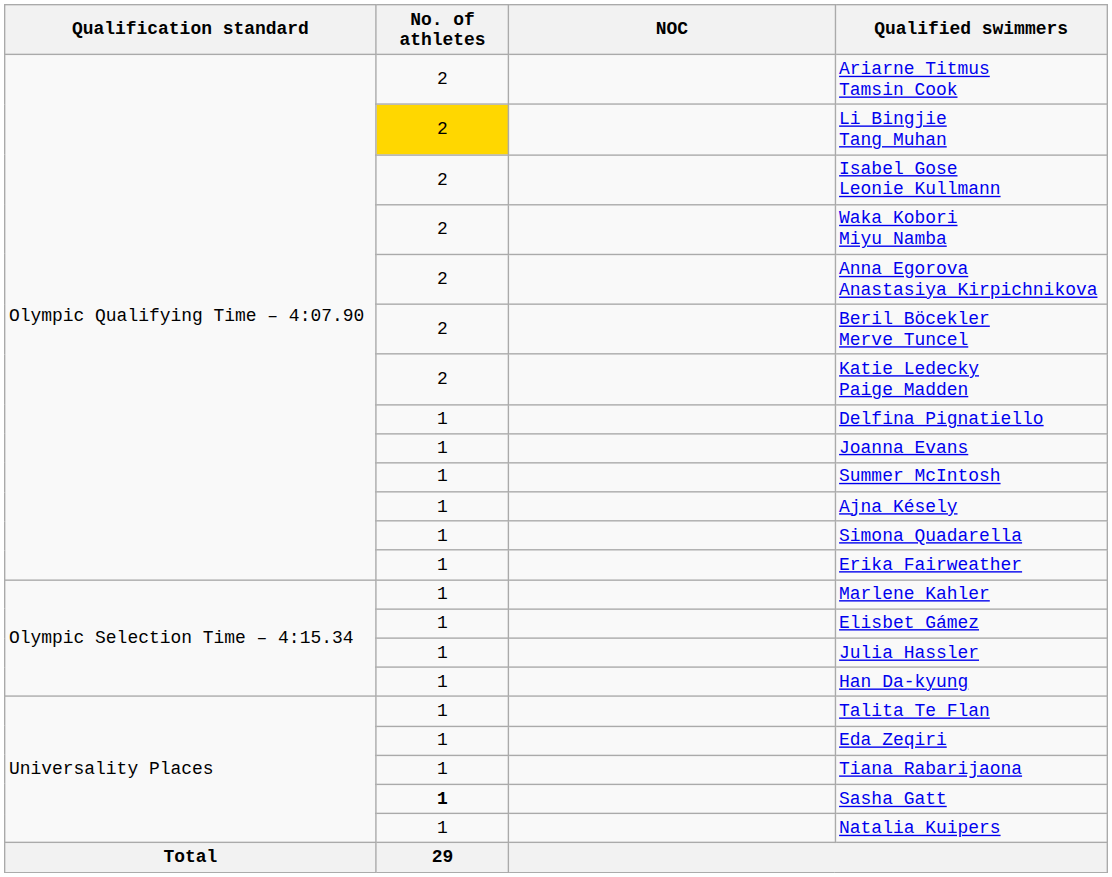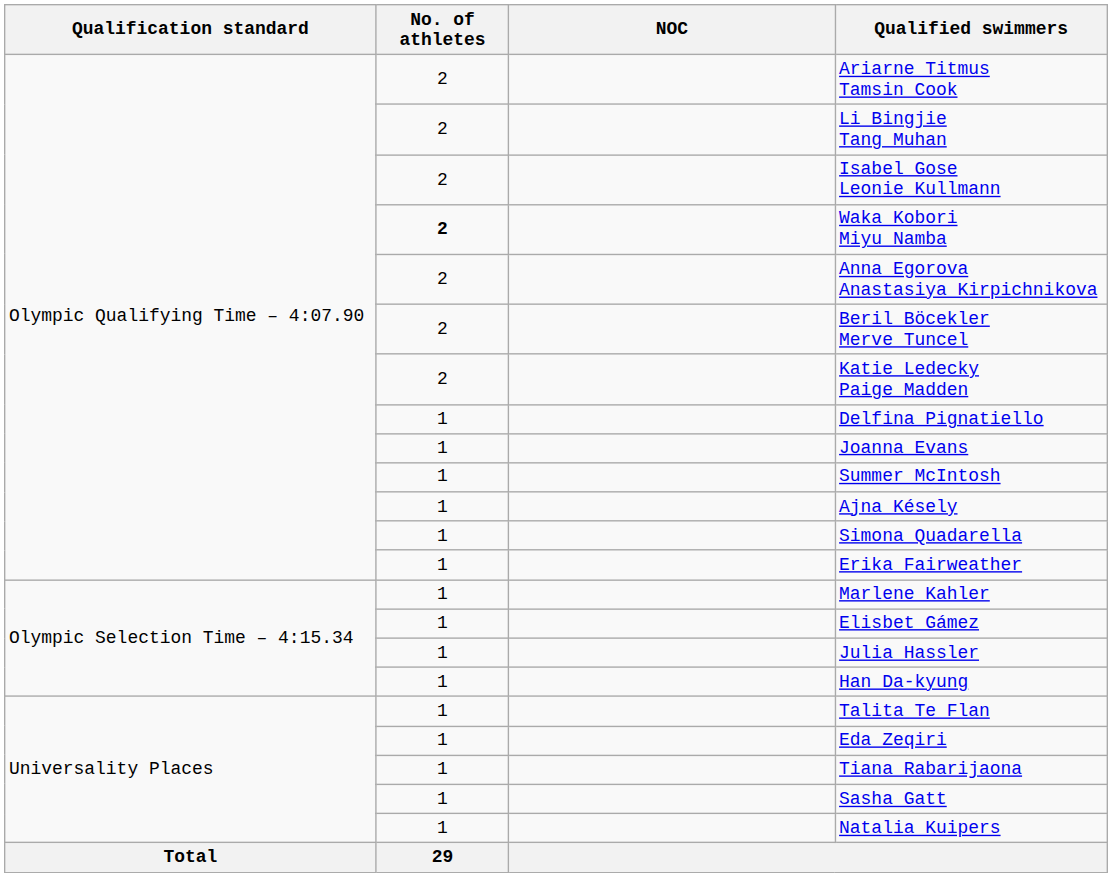(442, 130) gold background -> (442, 130) no background
(442, 229) normal -> (442, 229) bold
(442, 799) bold -> (442, 799) normal
